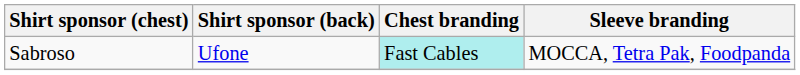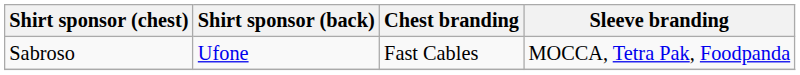(431, 52) paleturquoise background -> (431, 52) no background
